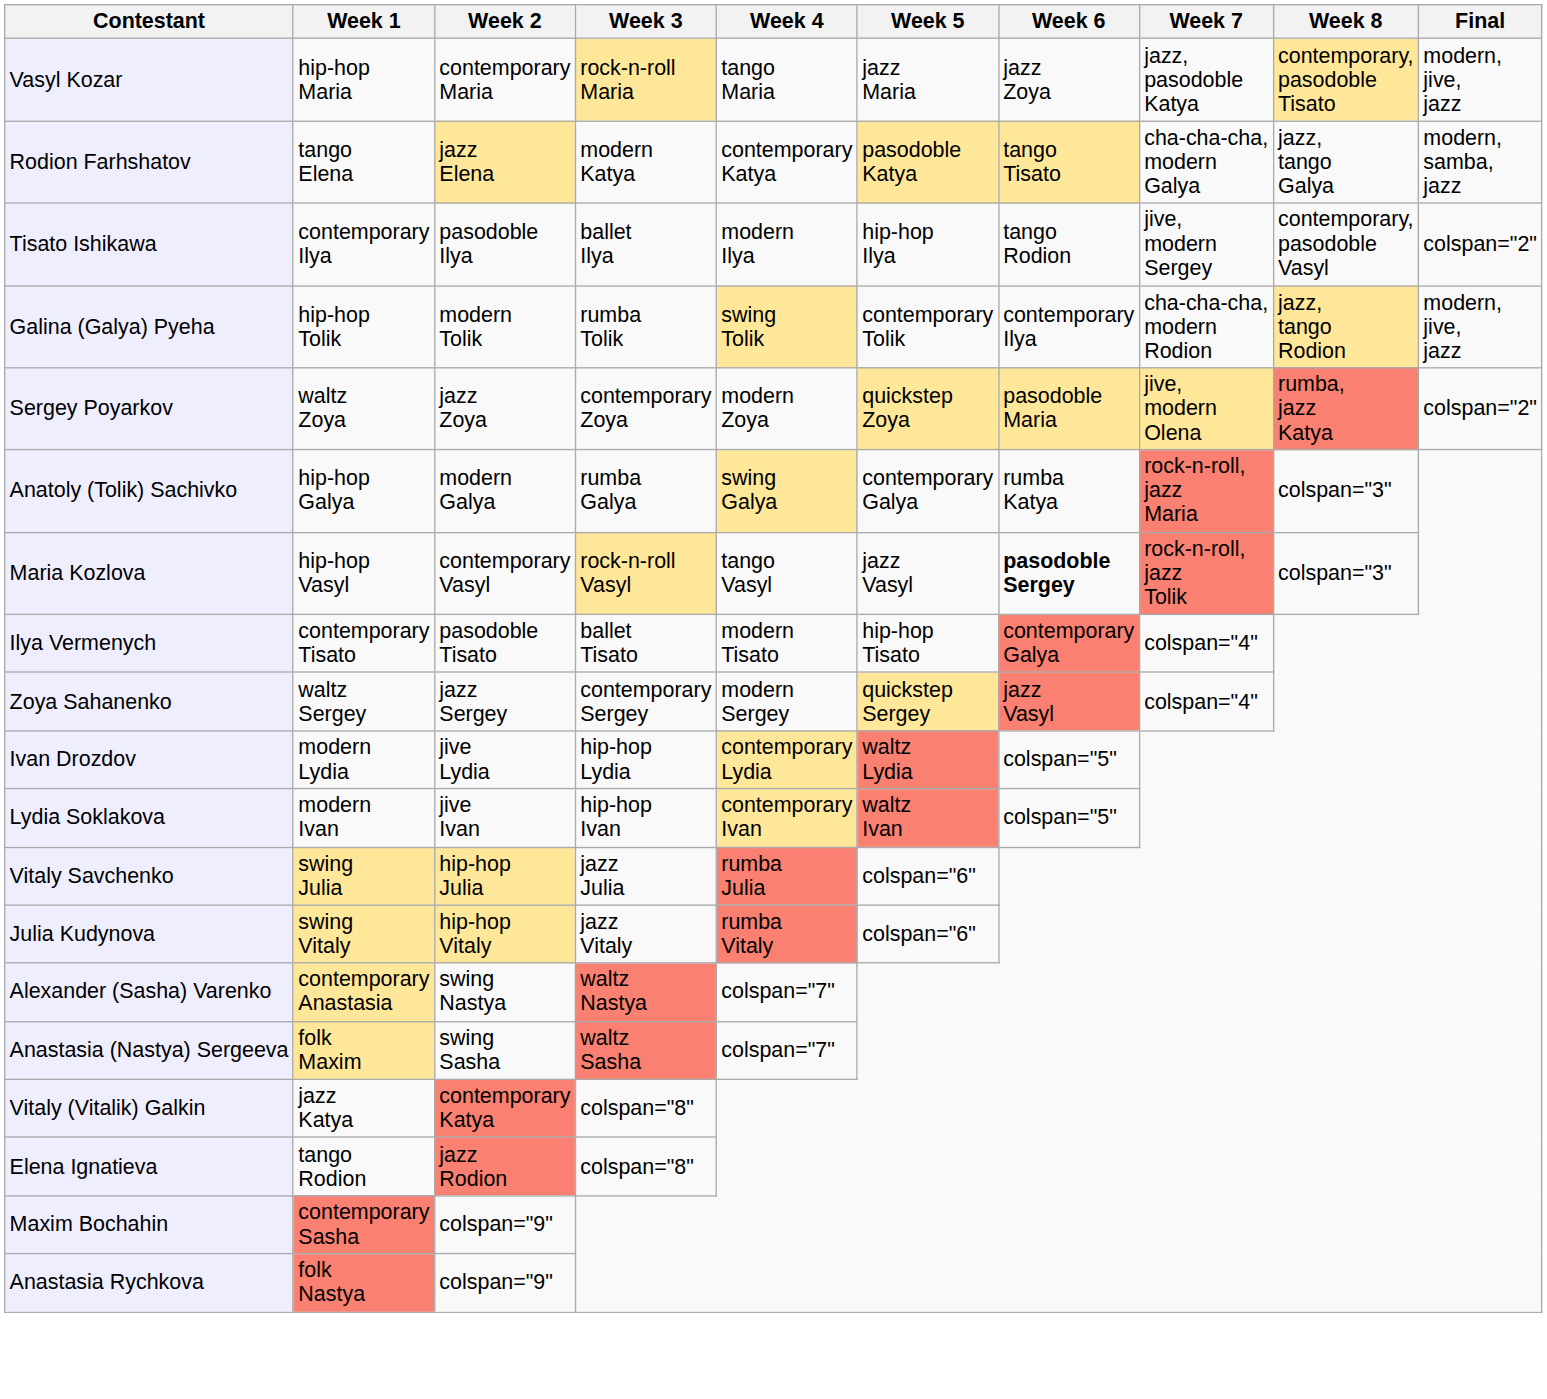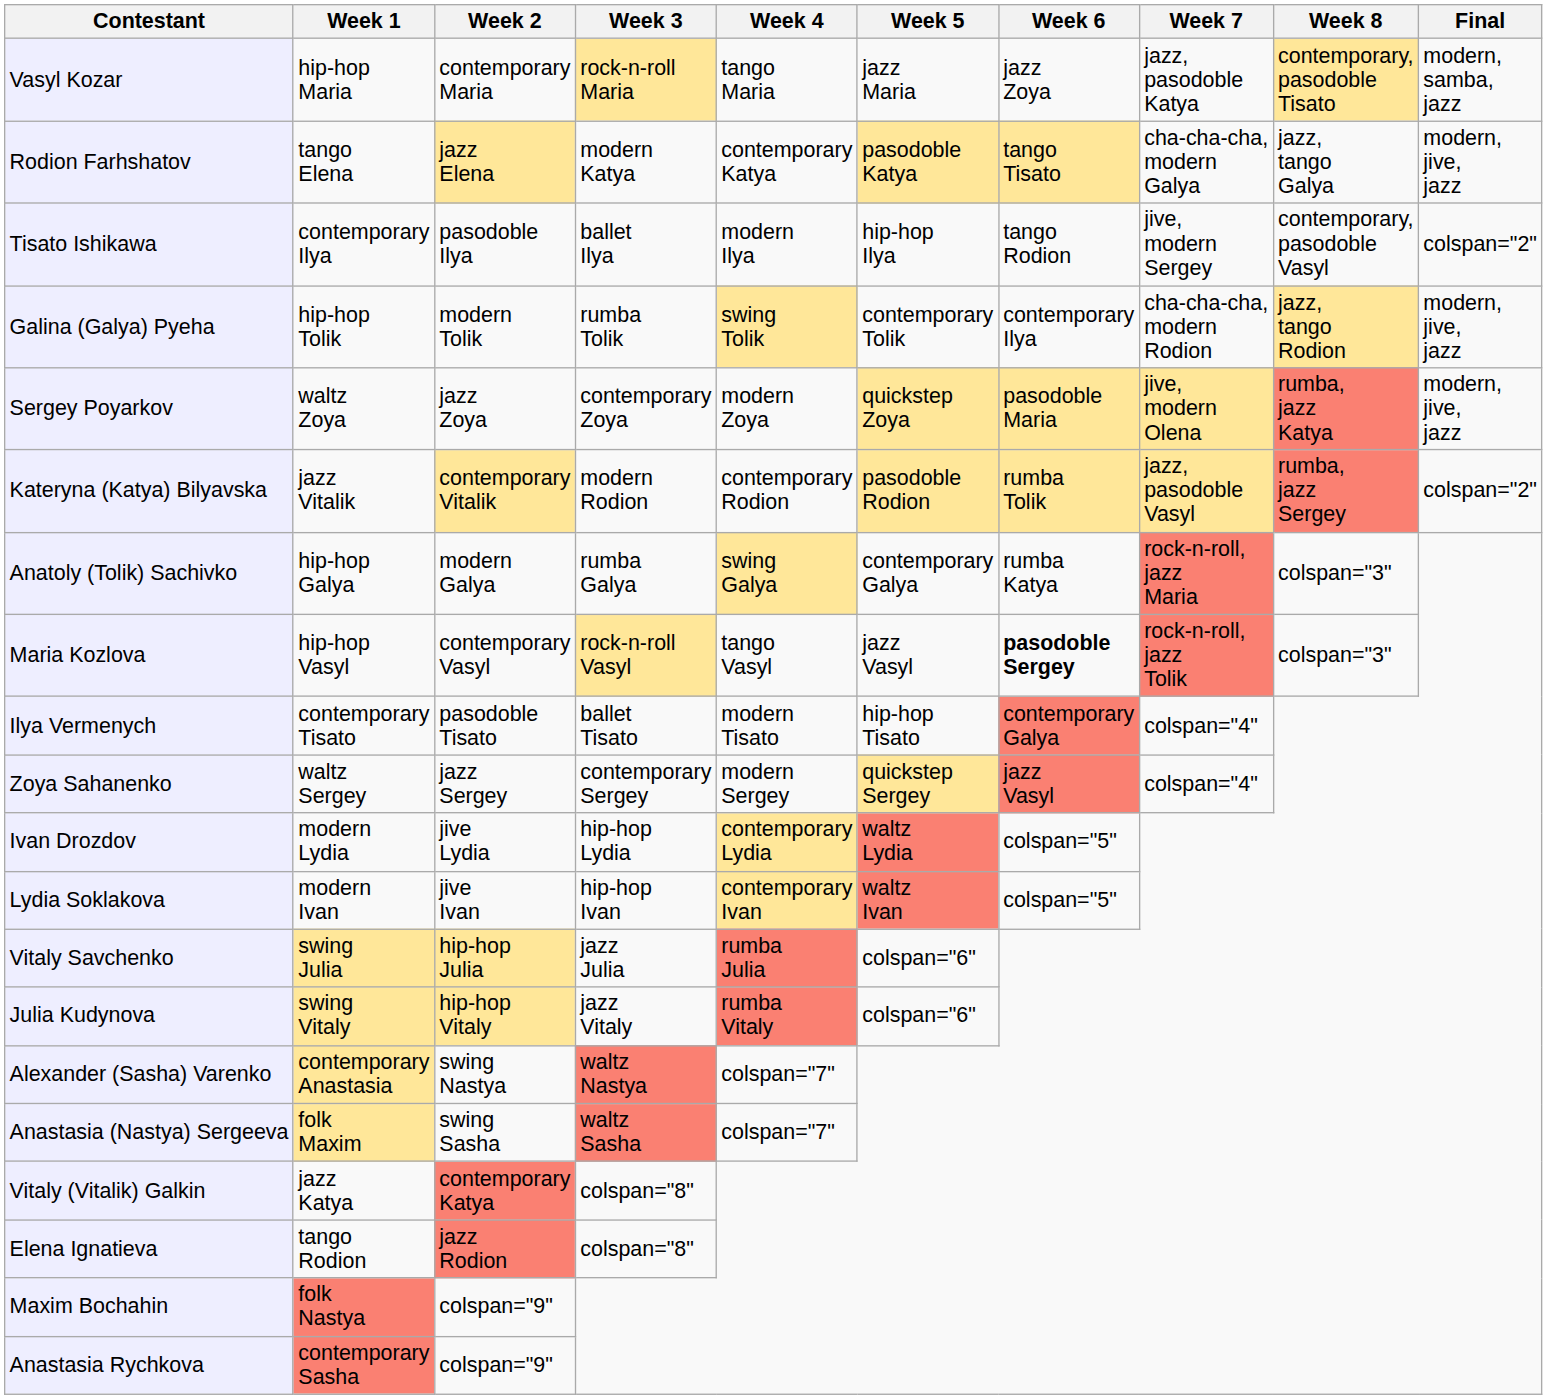(1463, 79) modern, jive, jazz -> (1463, 79) modern, samba, jazz
(1463, 161) modern, samba, jazz -> (1463, 161) modern, jive, jazz
(1480, 408) colspan="2" -> (1463, 408) modern, jive, jazz
+ row: (138, 490)
(364, 1224) contemporary Sasha -> (332, 1306) folk Nastya
(332, 1282) folk Nastya -> (364, 1364) contemporary Sasha
